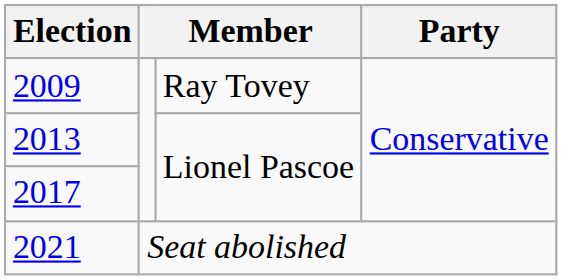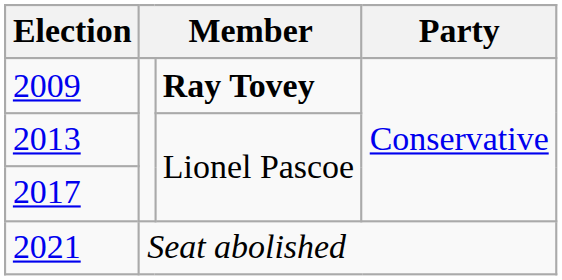(236, 85) normal -> (239, 85) bold
